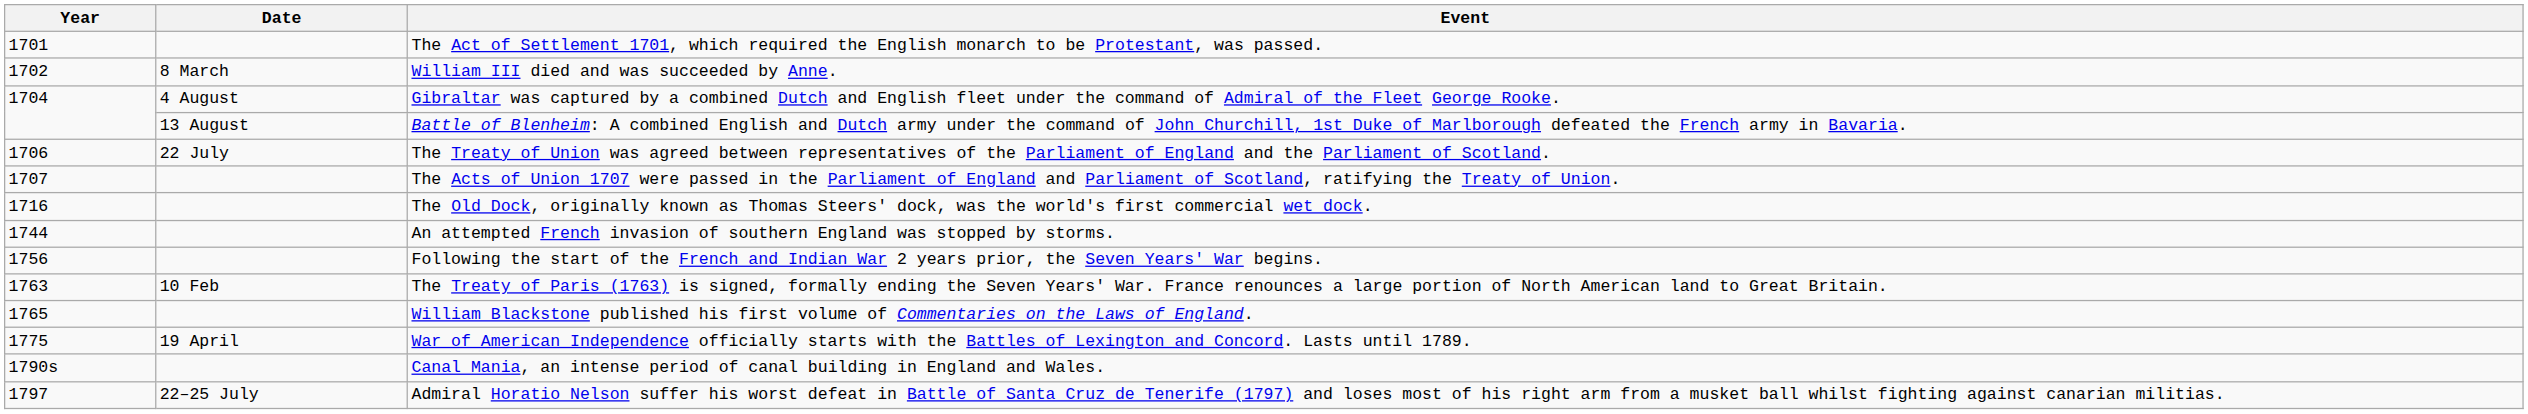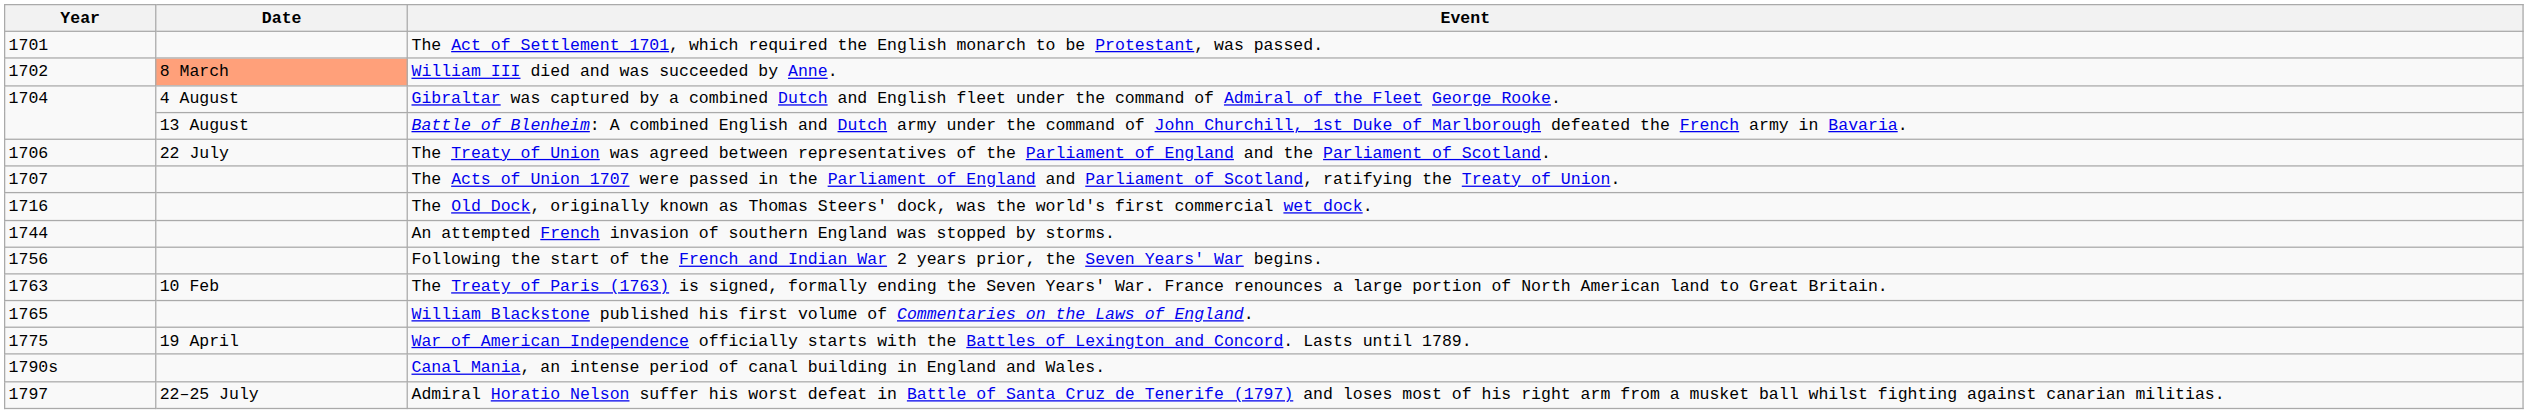(194, 72) no background -> (194, 72) lightsalmon background
